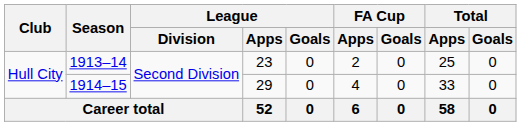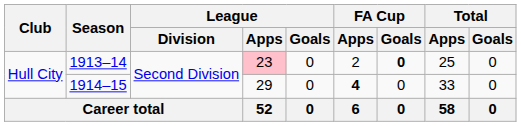(264, 62) no background -> (264, 62) pink background
(401, 62) normal -> (401, 62) bold
(356, 86) normal -> (356, 86) bold
